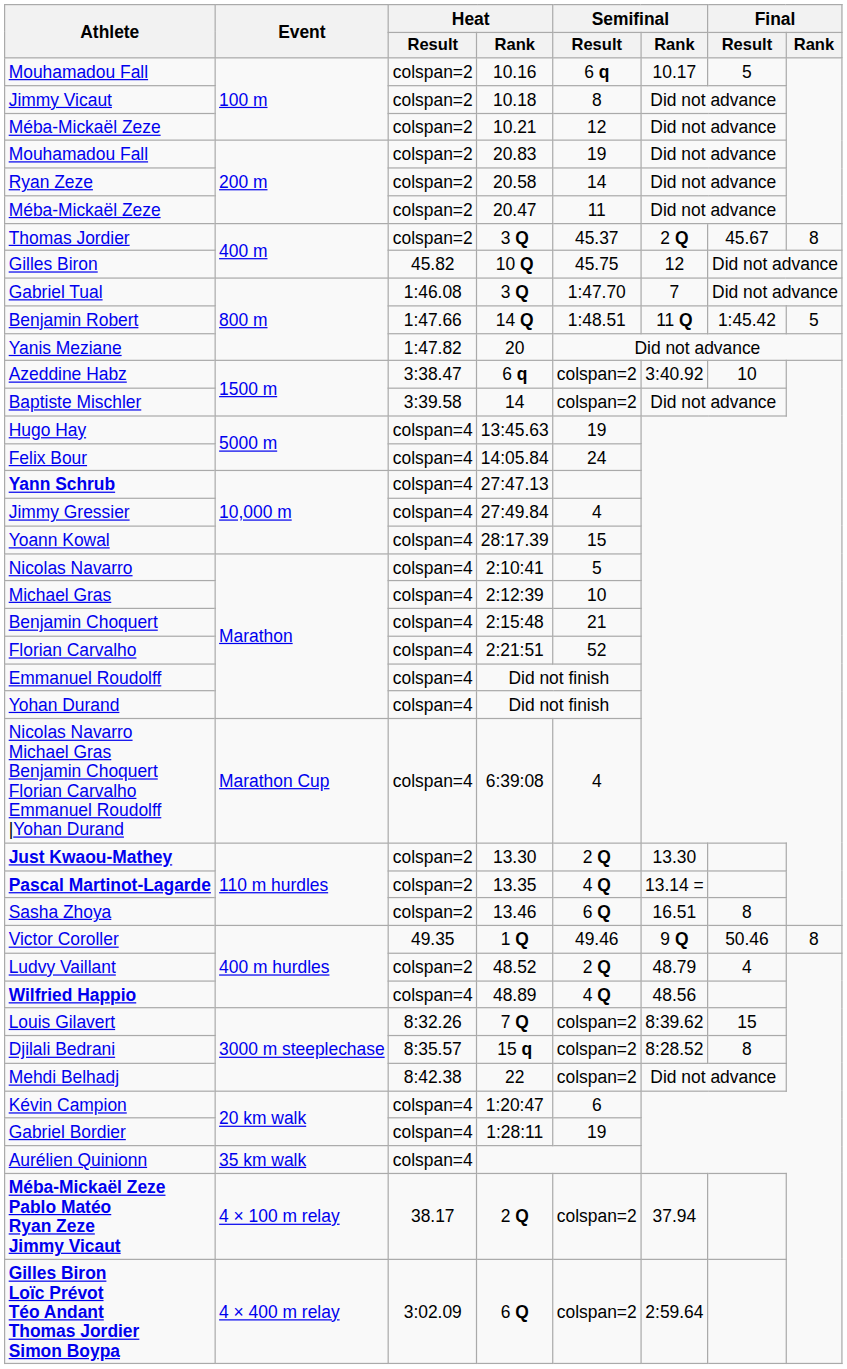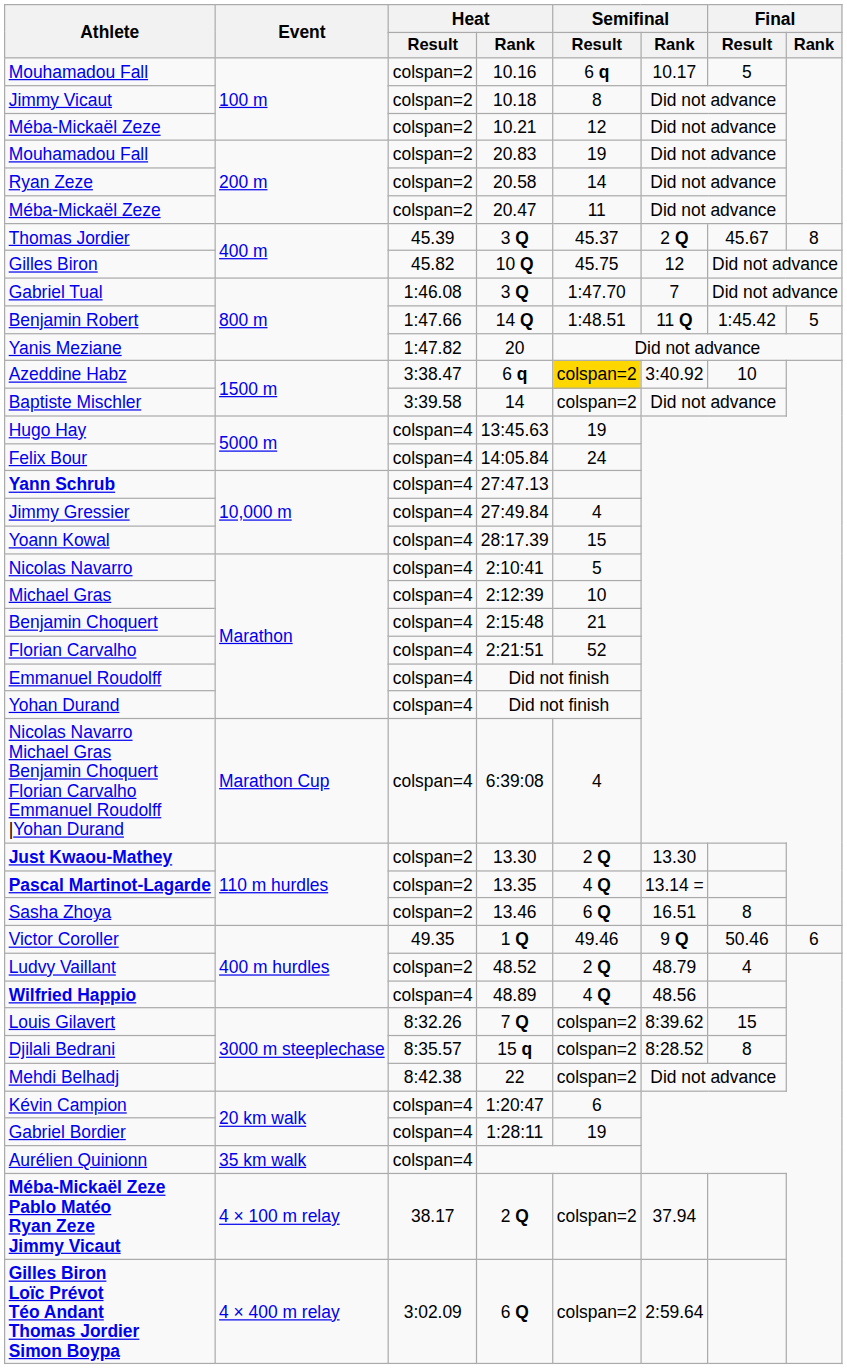(433, 237) colspan=2 -> (433, 237) 45.39
(597, 375) no background -> (597, 375) gold background
(814, 940) 8 -> (814, 940) 6
